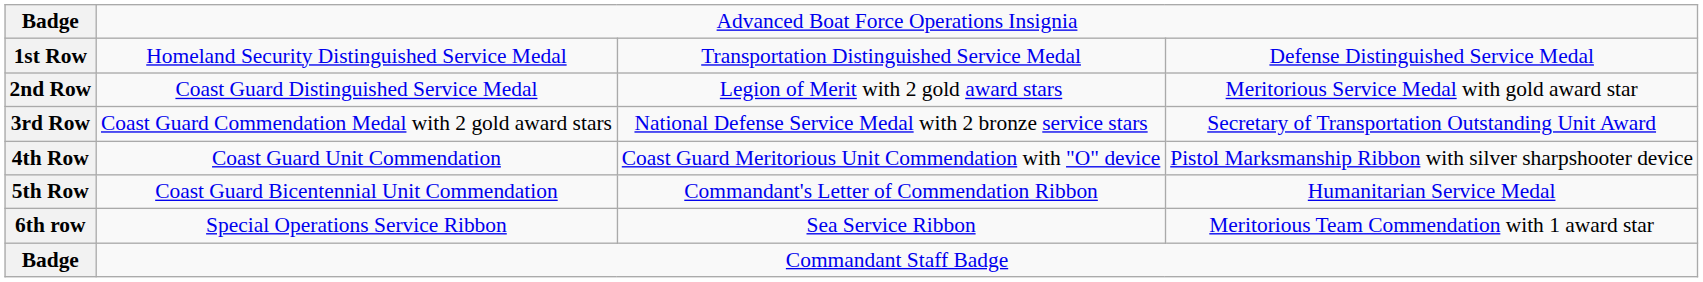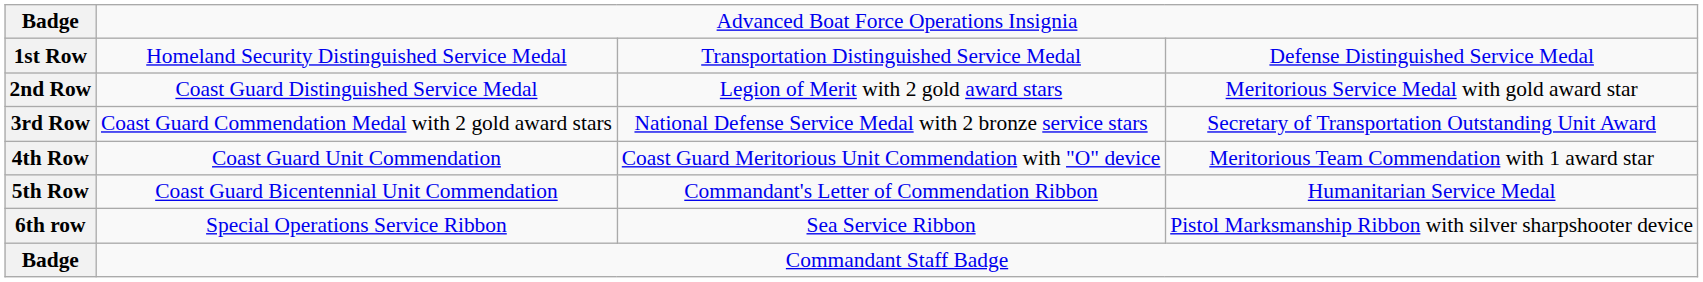(1432, 157) Pistol Marksmanship Ribbon with silver sharpshooter device -> (1432, 157) Meritorious Team Commendation with 1 award star
(1432, 225) Meritorious Team Commendation with 1 award star -> (1432, 225) Pistol Marksmanship Ribbon with silver sharpshooter device
